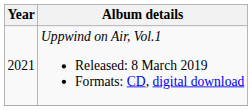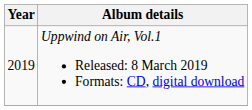(21, 65) 2021 -> (21, 65) 2019
